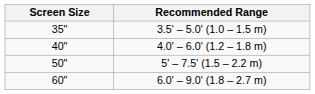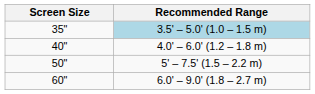(212, 30) no background -> (212, 30) lightblue background
